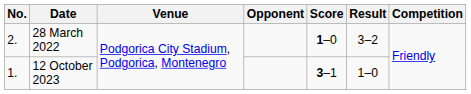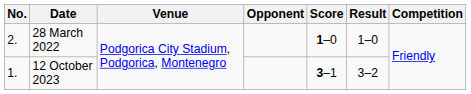(368, 40) 3–2 -> (368, 40) 1–0
(368, 73) 1–0 -> (368, 73) 3–2
